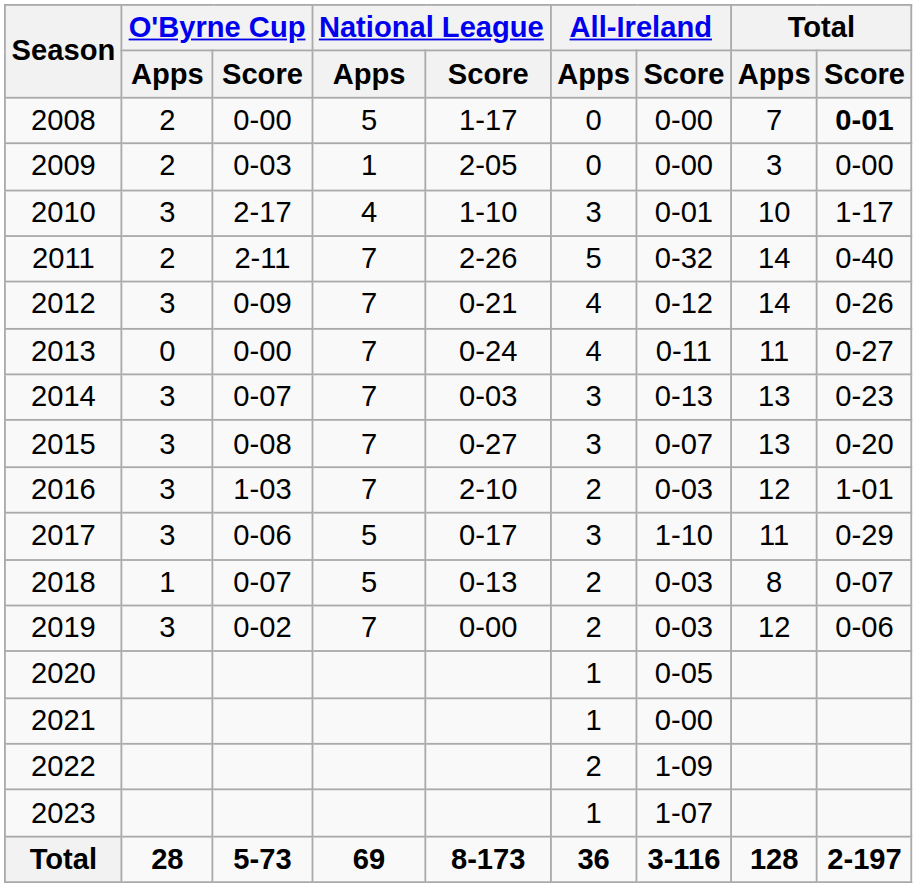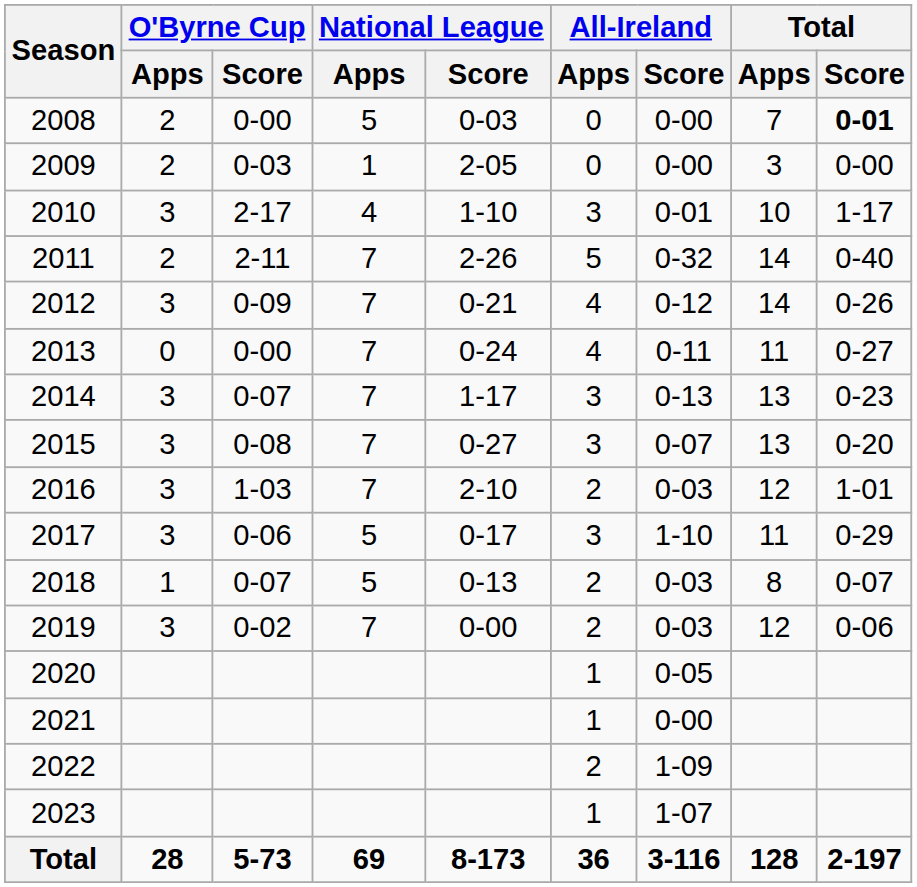(488, 119) 1-17 -> (488, 119) 0-03
(488, 397) 0-03 -> (488, 397) 1-17
